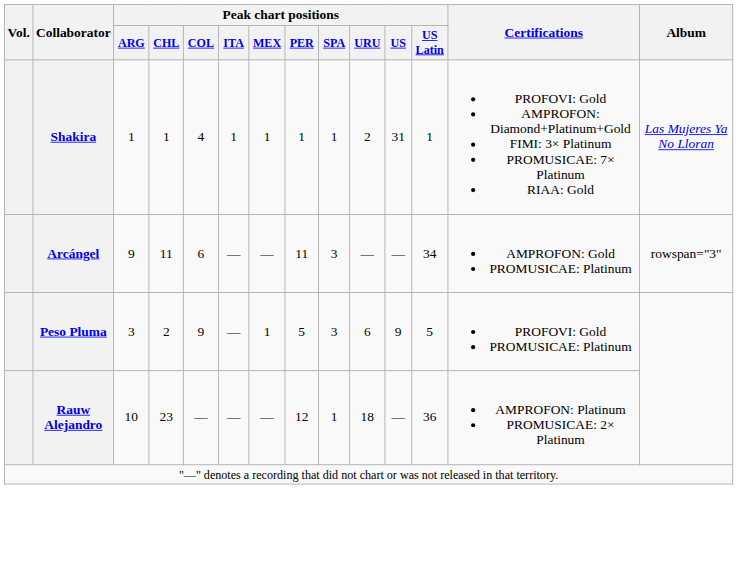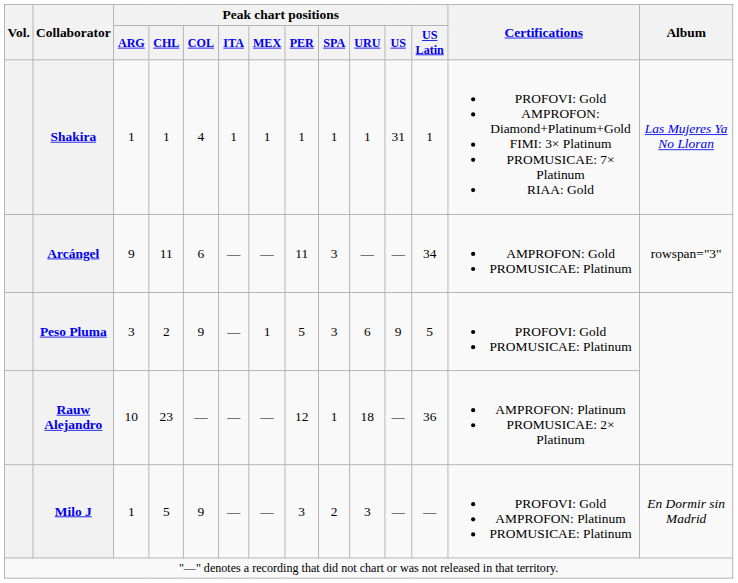(367, 137) 2 -> (367, 137) 1
+ row: (73, 511)
